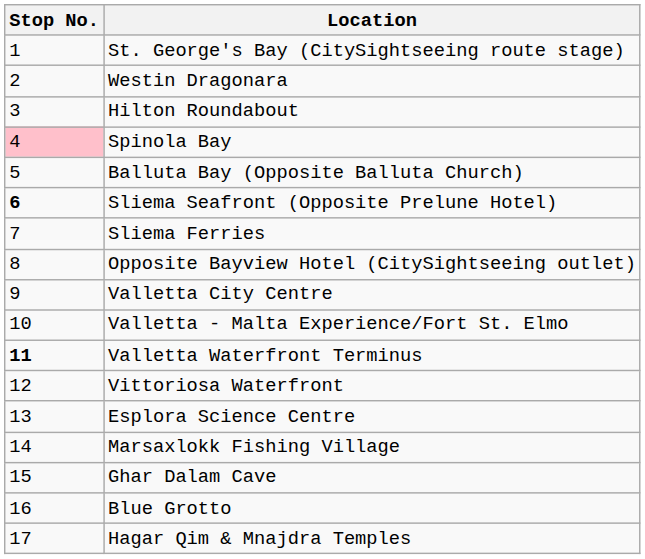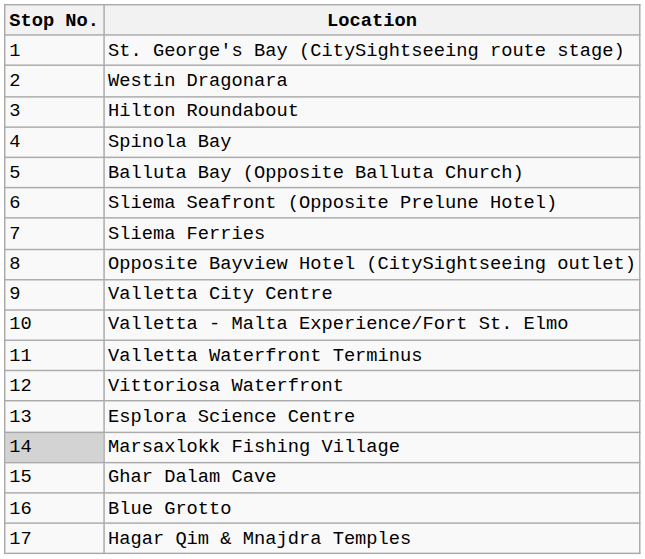(15, 142) pink background -> (15, 142) no background
(15, 203) bold -> (15, 203) normal
(20, 356) bold -> (20, 356) normal
(20, 447) no background -> (20, 447) lightgrey background
